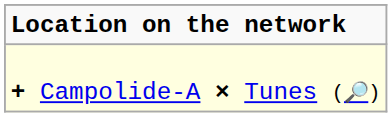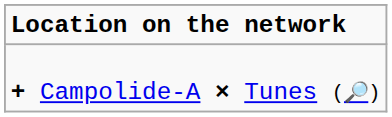(196, 92) lightyellow background -> (196, 92) no background
